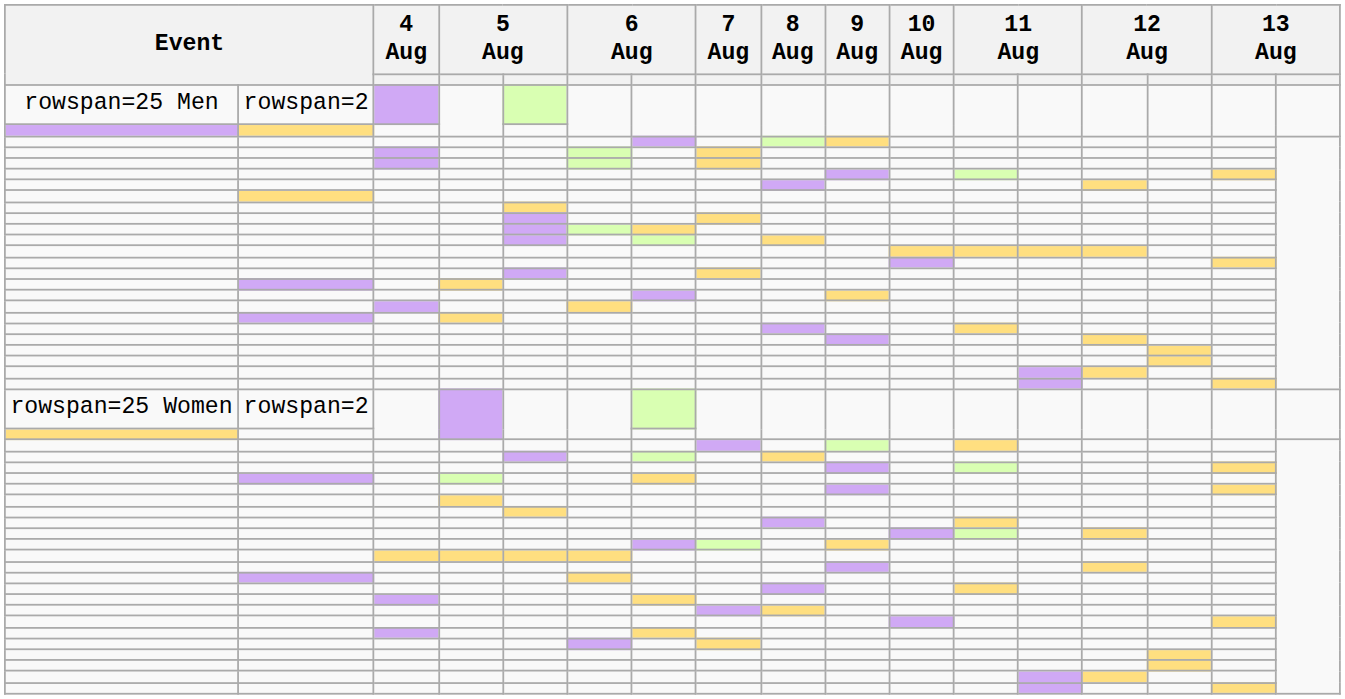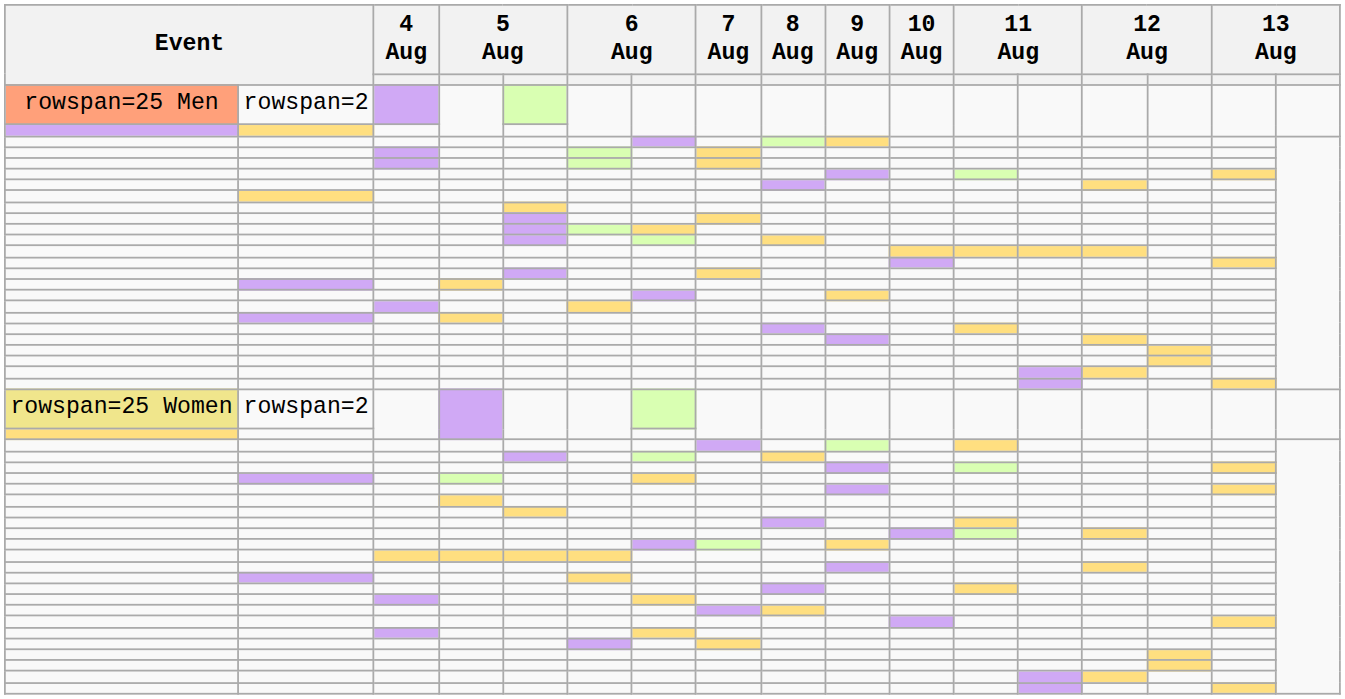(121, 104) no background -> (121, 104) lightsalmon background
(121, 408) no background -> (121, 408) khaki background
